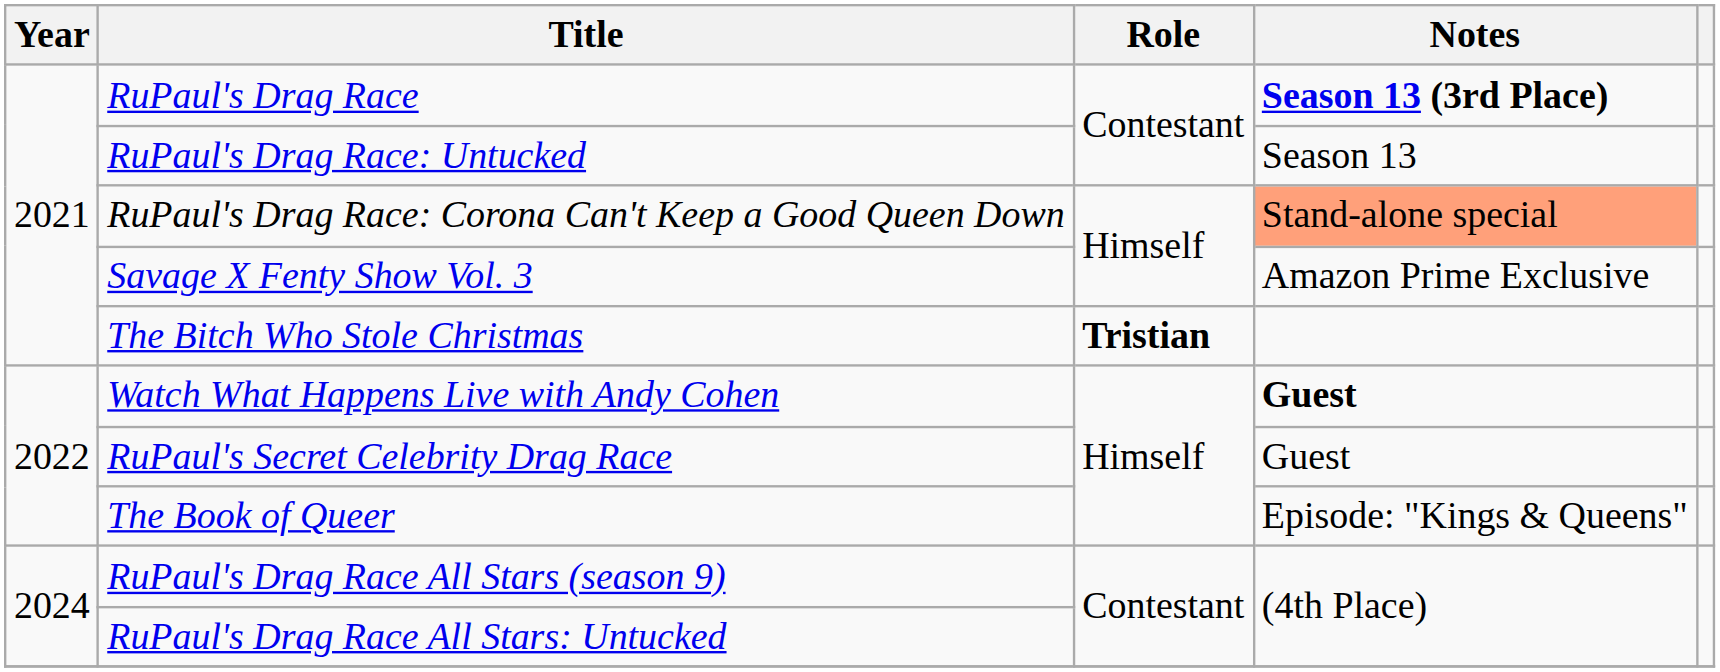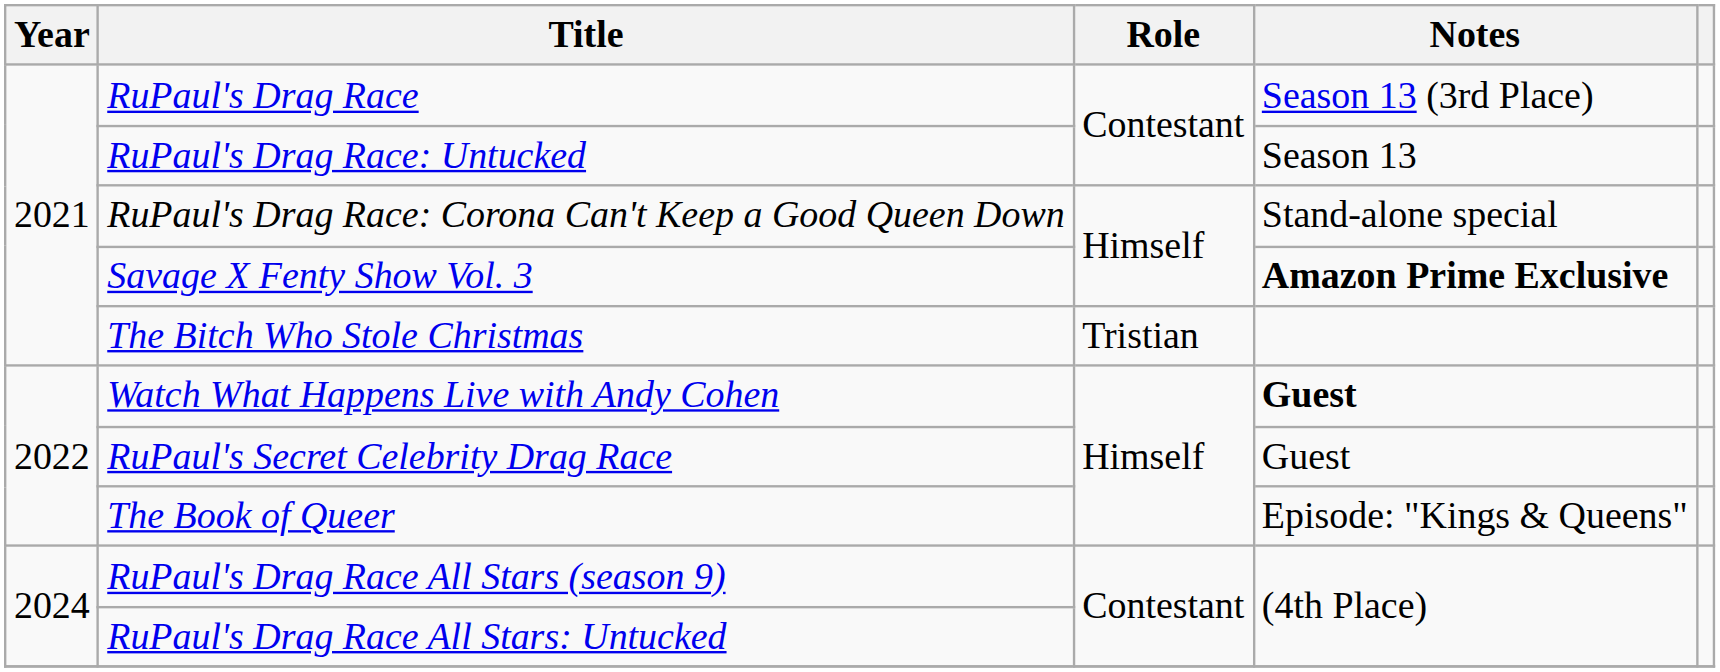(1435, 94) bold -> (1428, 94) normal
(1410, 214) lightsalmon background -> (1410, 214) no background
(1456, 275) normal -> (1465, 275) bold
(1146, 335) bold -> (1140, 335) normal
